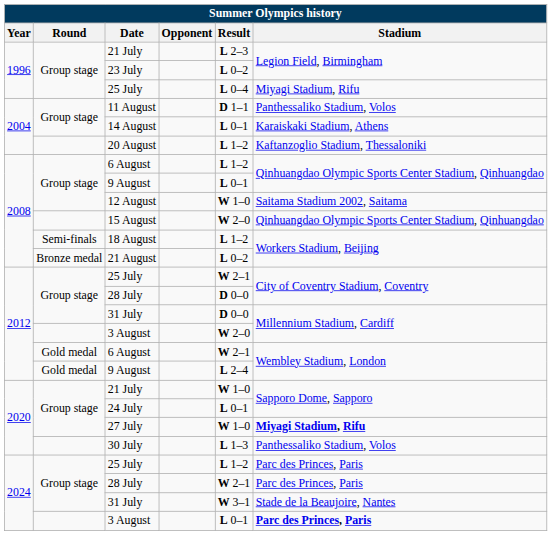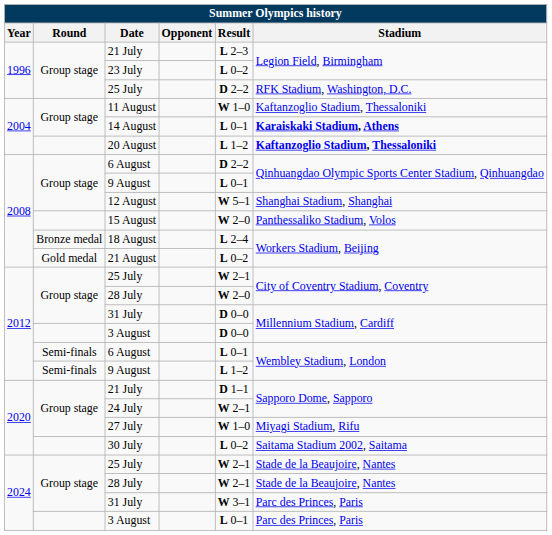(234, 88) L 0–4 -> (234, 88) D 2–2
(308, 88) Miyagi Stadium, Rifu -> (334, 88) RFK Stadium, Washington, D.C.
(234, 107) D 1–1 -> (234, 107) W 1–0
(326, 107) Panthessaliko Stadium, Volos -> (341, 107) Kaftanzoglio Stadium, Thessaloniki
(322, 126) normal -> (327, 126) bold
(341, 145) normal -> (346, 145) bold
(234, 164) L 1–2 -> (234, 164) D 2–2
(234, 201) W 1–0 -> (234, 201) W 5–1
(331, 201) Saitama Stadium 2002, Saitama -> (324, 201) Shanghai Stadium, Shanghai
(400, 220) Qinhuangdao Olympic Sports Center Stadium, Qinhuangdao -> (326, 220) Panthessaliko Stadium, Volos
(69, 239) Semi-finals -> (69, 239) Bronze medal
(234, 239) L 1–2 -> (234, 239) L 2–4
(69, 257) Bronze medal -> (69, 257) Gold medal
(234, 295) D 0–0 -> (234, 295) W 2–0
(234, 333) W 2–0 -> (234, 333) D 0–0
(69, 351) Gold medal -> (69, 351) Semi-finals
(234, 351) W 2–1 -> (234, 351) L 0–1
(69, 370) Gold medal -> (69, 370) Semi-finals
(234, 370) L 2–4 -> (234, 370) L 1–2
(234, 389) W 1–0 -> (234, 389) D 1–1
(234, 408) L 0–1 -> (234, 408) W 2–1
(310, 426) bold -> (308, 426) normal
(234, 445) L 1–3 -> (234, 445) L 0–2
(326, 445) Panthessaliko Stadium, Volos -> (331, 445) Saitama Stadium 2002, Saitama
(234, 464) L 1–2 -> (234, 464) W 2–1
(309, 464) Parc des Princes, Paris -> (326, 464) Stade de la Beaujoire, Nantes
(309, 483) Parc des Princes, Paris -> (326, 483) Stade de la Beaujoire, Nantes
(326, 502) Stade de la Beaujoire, Nantes -> (309, 502) Parc des Princes, Paris
(313, 520) bold -> (309, 520) normal
